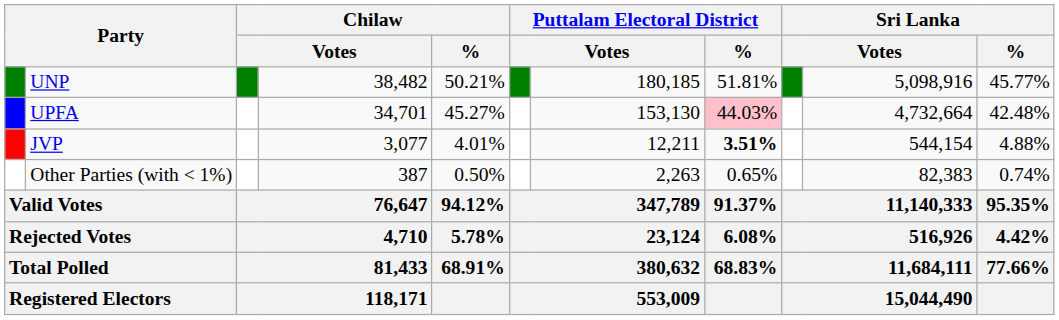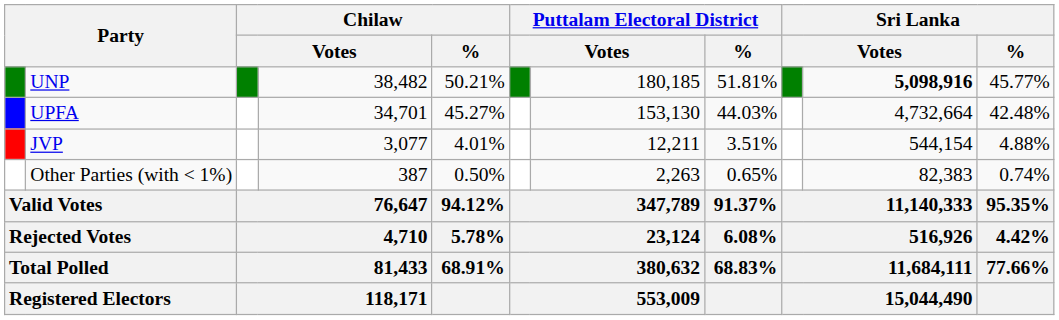(933, 81) normal -> (933, 81) bold
(747, 112) pink background -> (747, 112) no background
(750, 143) bold -> (752, 143) normal
